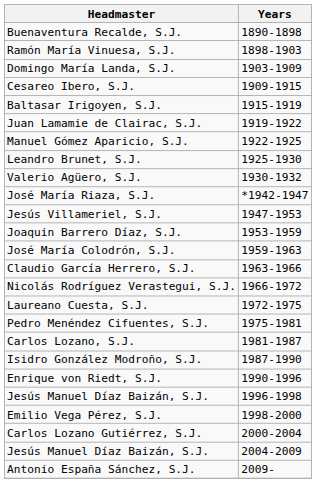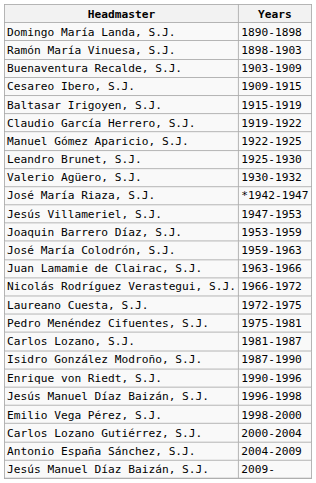(95, 32) Buenaventura Recalde, S.J. -> (91, 32) Domingo María Landa, S.J.
(91, 68) Domingo María Landa, S.J. -> (95, 68) Buenaventura Recalde, S.J.
(105, 123) Juan Lamamie de Clairac, S.J. -> (101, 123) Claudio García Herrero, S.J.
(101, 269) Claudio García Herrero, S.J. -> (105, 269) Juan Lamamie de Clairac, S.J.
(108, 451) Jesús Manuel Díaz Baizán, S.J. -> (101, 451) Antonio España Sánchez, S.J.
(101, 469) Antonio España Sánchez, S.J. -> (108, 469) Jesús Manuel Díaz Baizán, S.J.
